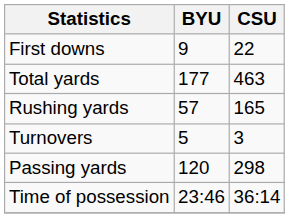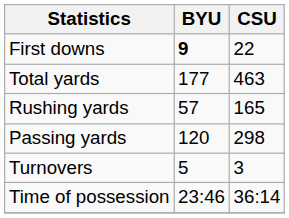(183, 49) normal -> (183, 49) bold
rows swapped: (68, 167) <-> (51, 138)
